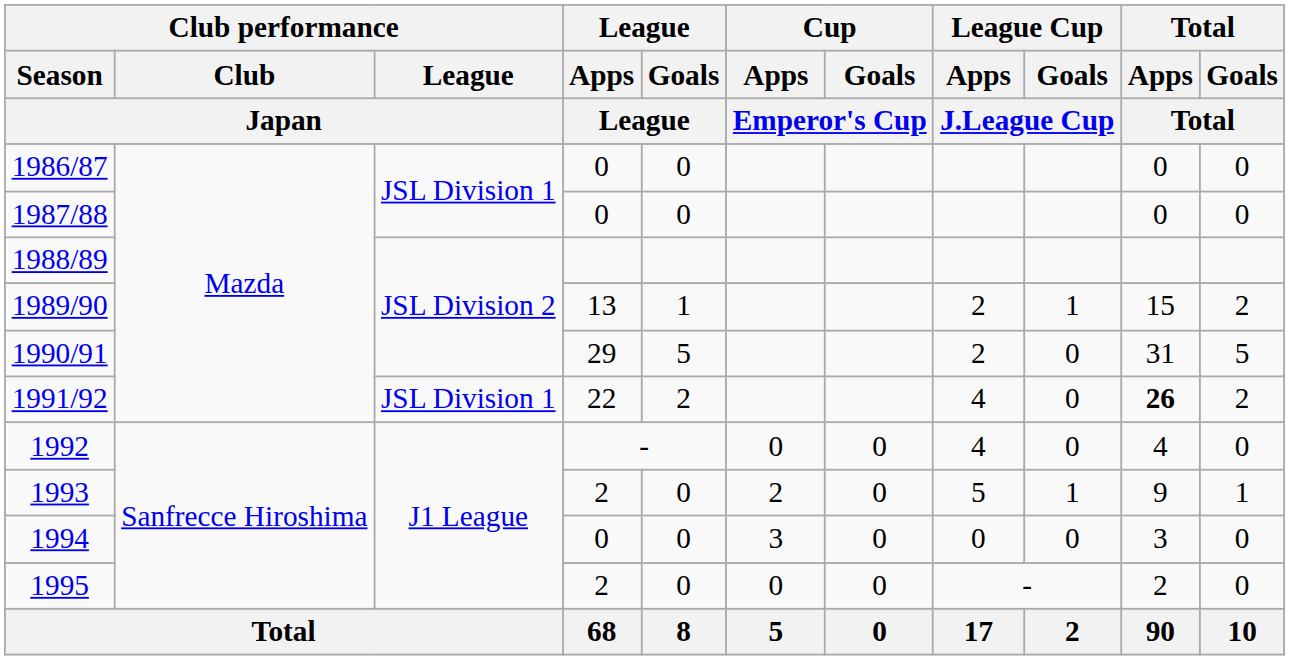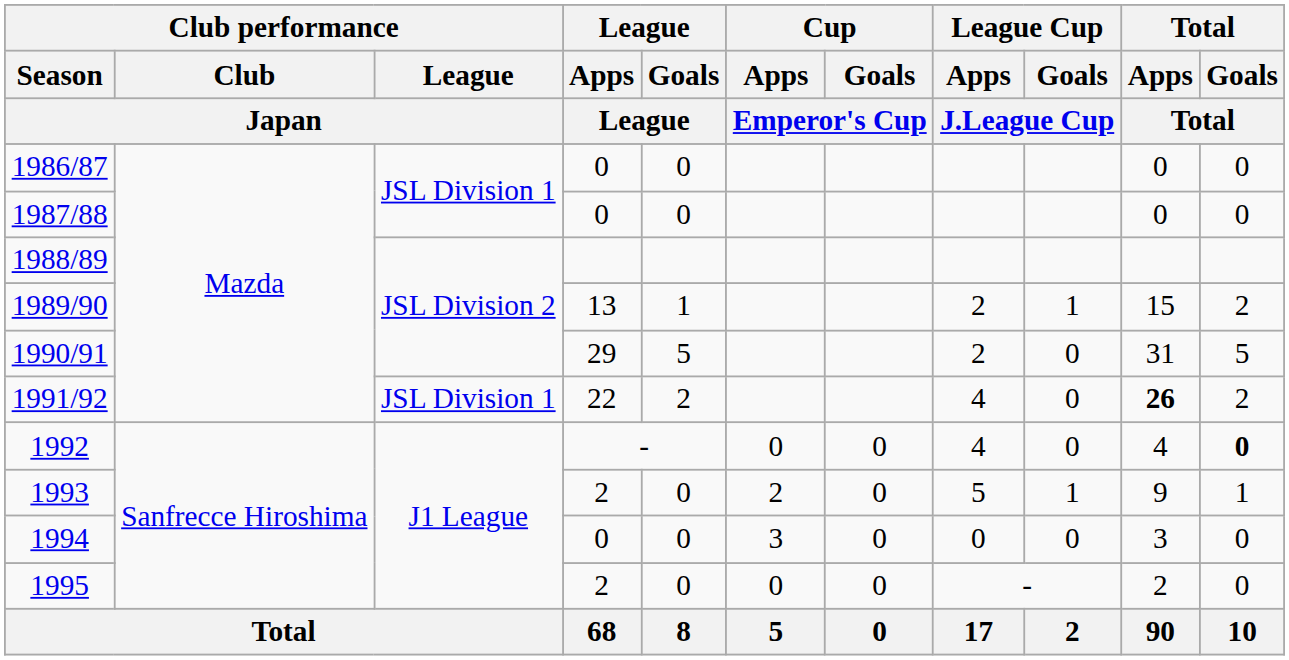(1242, 445) normal -> (1242, 445) bold
